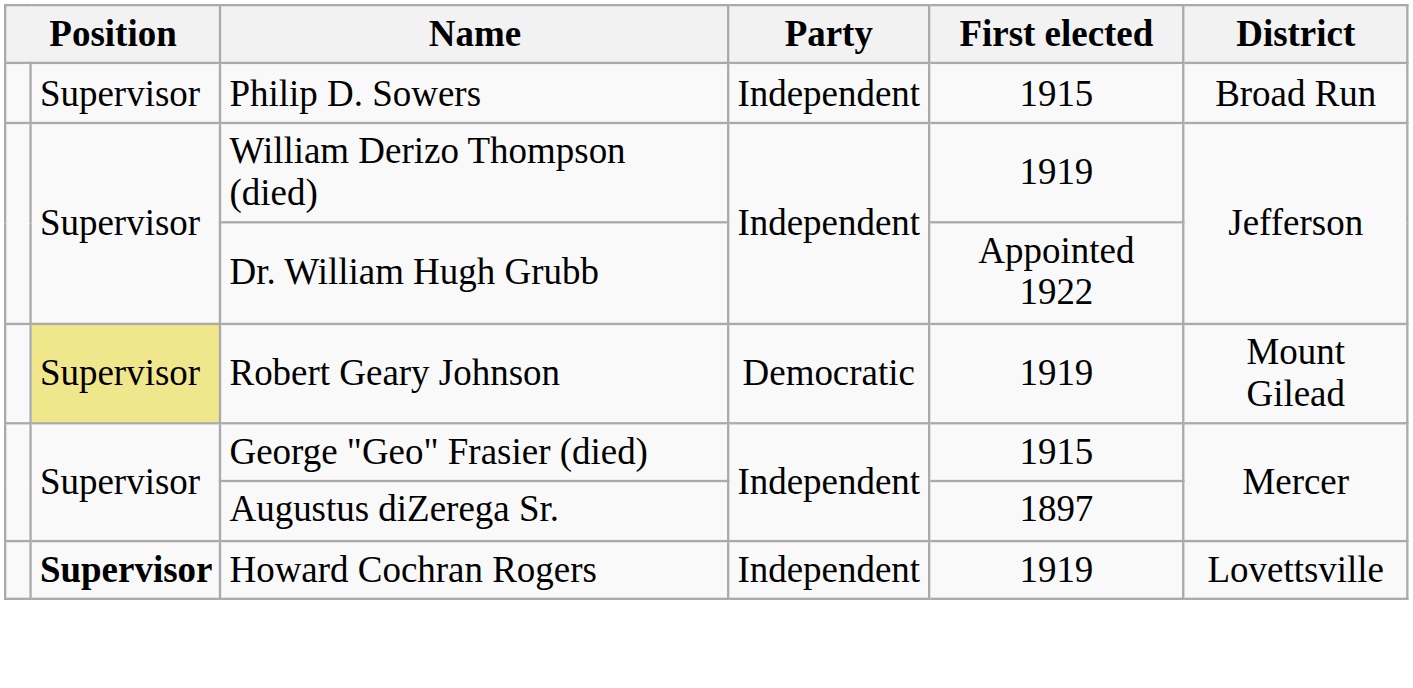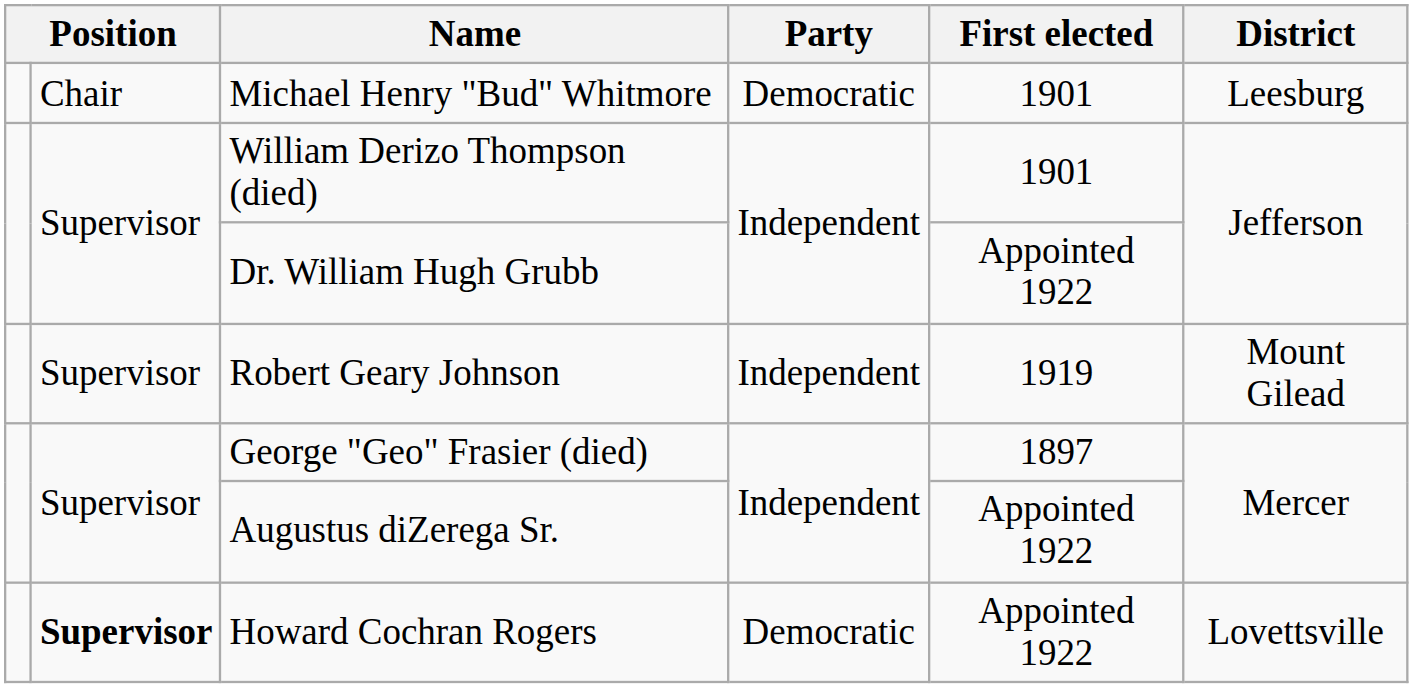+ row: (471, 92)
- row: (355, 92)
(1056, 171) 1919 -> (1056, 171) 1901
(120, 372) khaki background -> (120, 372) no background
(829, 372) Democratic -> (829, 372) Independent
(1056, 451) 1915 -> (1056, 451) 1897
(1056, 510) 1897 -> (1056, 531) Appointed 1922
(829, 568) Independent -> (829, 631) Democratic
(1056, 568) 1919 -> (1056, 631) Appointed 1922
